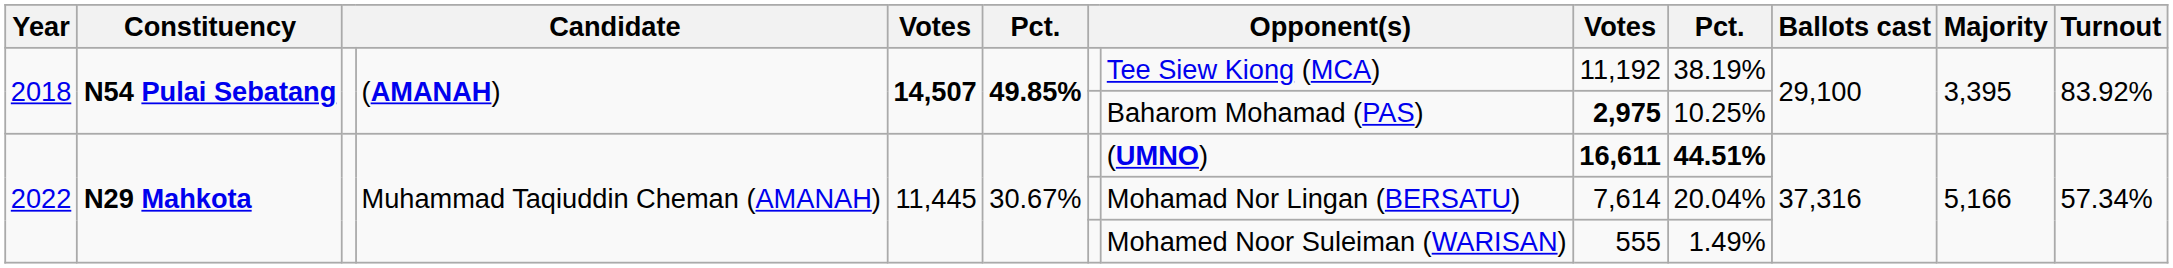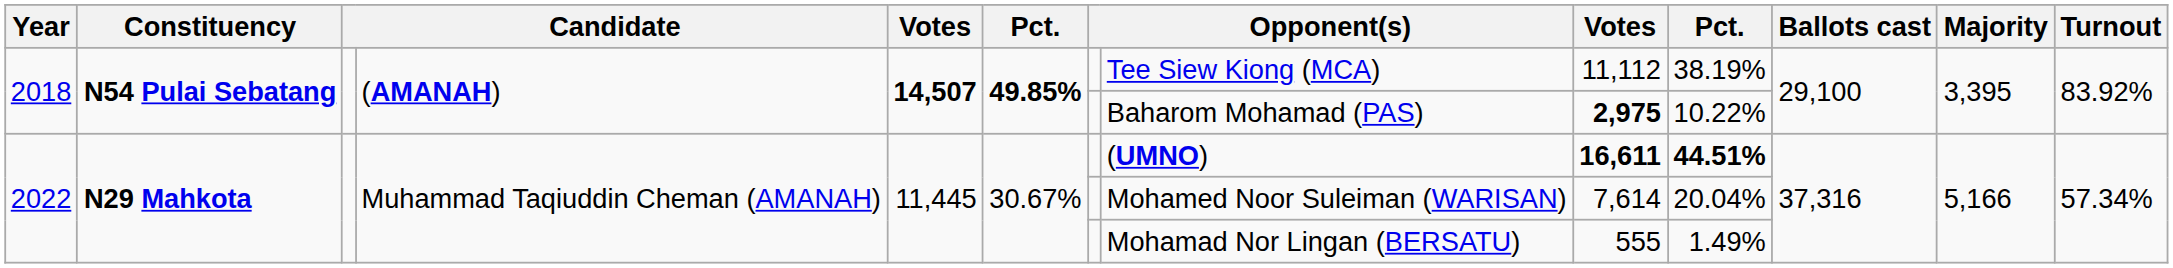(1620, 70) 11,192 -> (1621, 70) 11,112
(1720, 113) 10.25% -> (1720, 113) 10.22%
(1314, 199) Mohamad Nor Lingan (BERSATU) -> (1337, 199) Mohamed Noor Suleiman (WARISAN)
(1337, 242) Mohamed Noor Suleiman (WARISAN) -> (1314, 242) Mohamad Nor Lingan (BERSATU)
